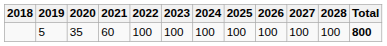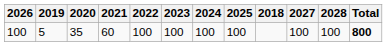columns swapped: (20, 13) <-> (271, 13)
